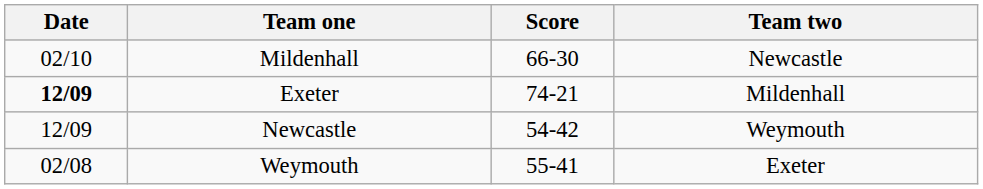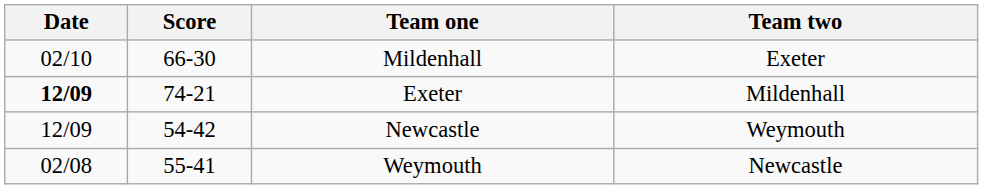columns swapped: (309, 22) <-> (552, 22)
(795, 58) Newcastle -> (795, 58) Exeter
(795, 165) Exeter -> (795, 165) Newcastle
